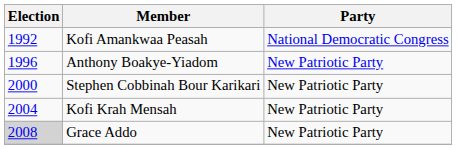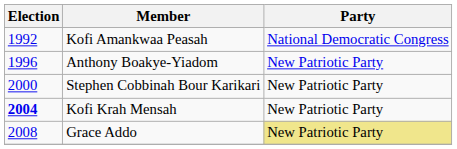(23, 109) normal -> (23, 109) bold
(23, 132) lightgrey background -> (23, 132) no background
(325, 132) no background -> (325, 132) khaki background
